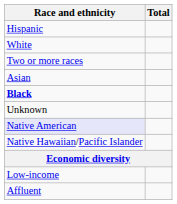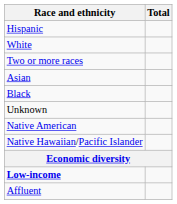(19, 93) bold -> (19, 93) normal
(42, 126) lavender background -> (42, 126) no background
(33, 175) normal -> (34, 175) bold
